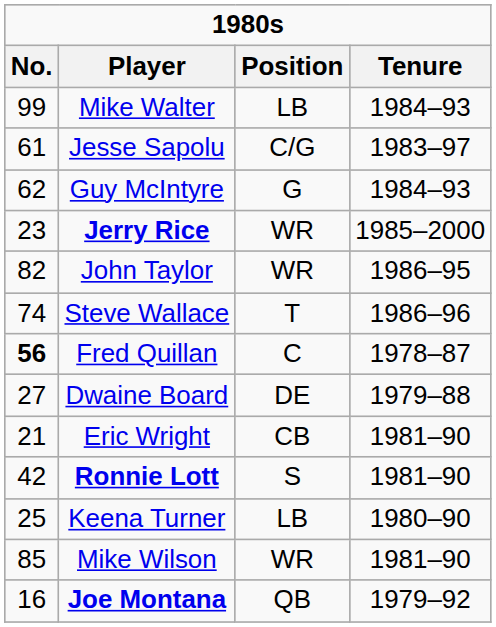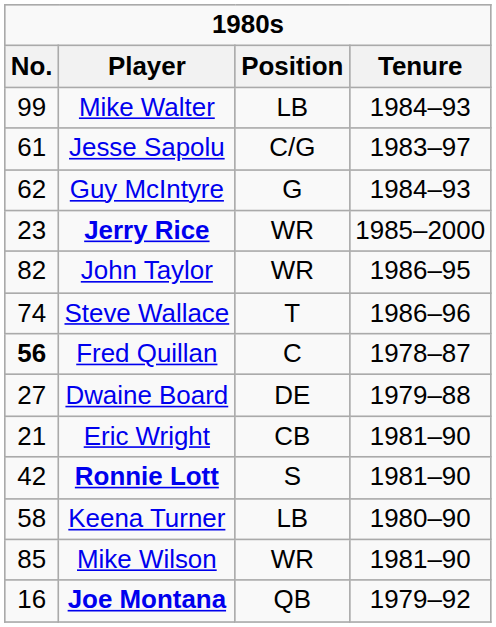(32, 518) 25 -> (32, 518) 58
